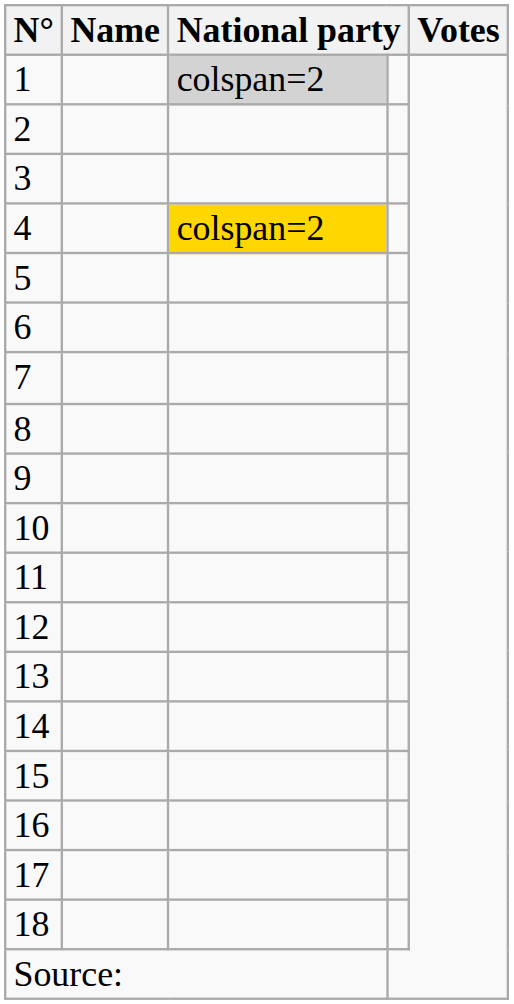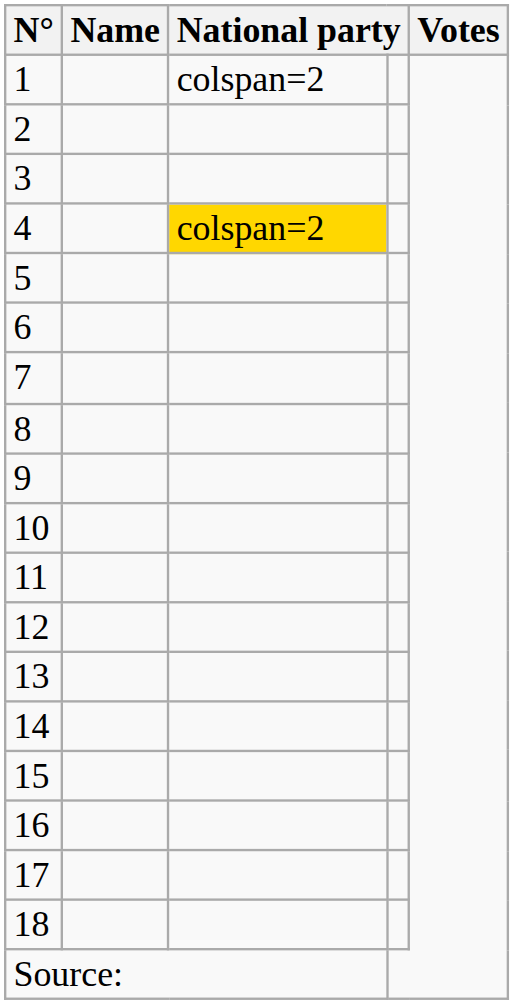(251, 79) lightgrey background -> (251, 79) no background
